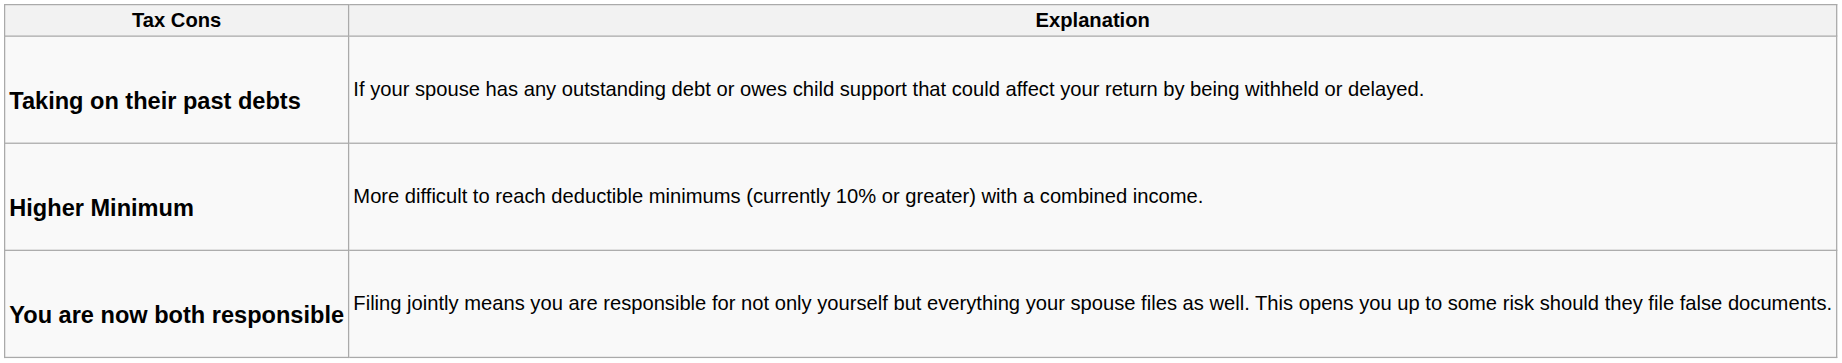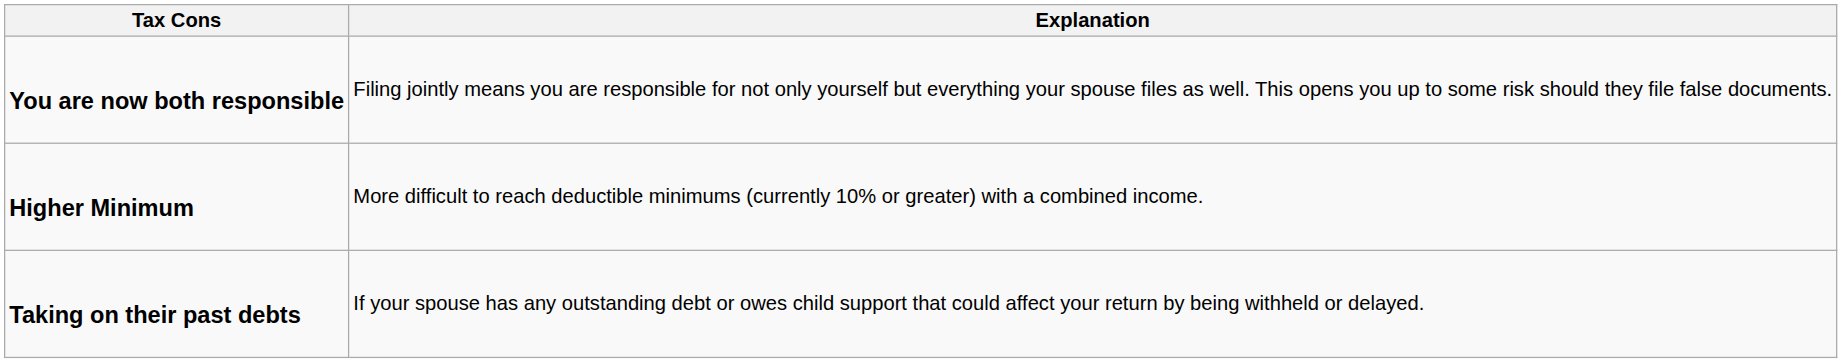rows swapped: (177, 315) <-> (177, 101)
